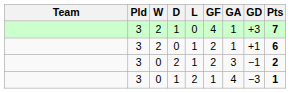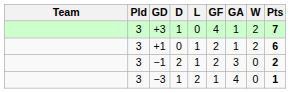columns swapped: (158, 12) <-> (254, 12)
